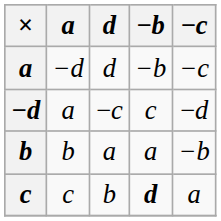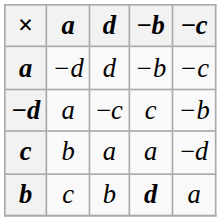(194, 109) −d -> (194, 109) −b
(26, 151) b -> (26, 151) c
(194, 151) −b -> (194, 151) −d
(26, 194) c -> (26, 194) b
